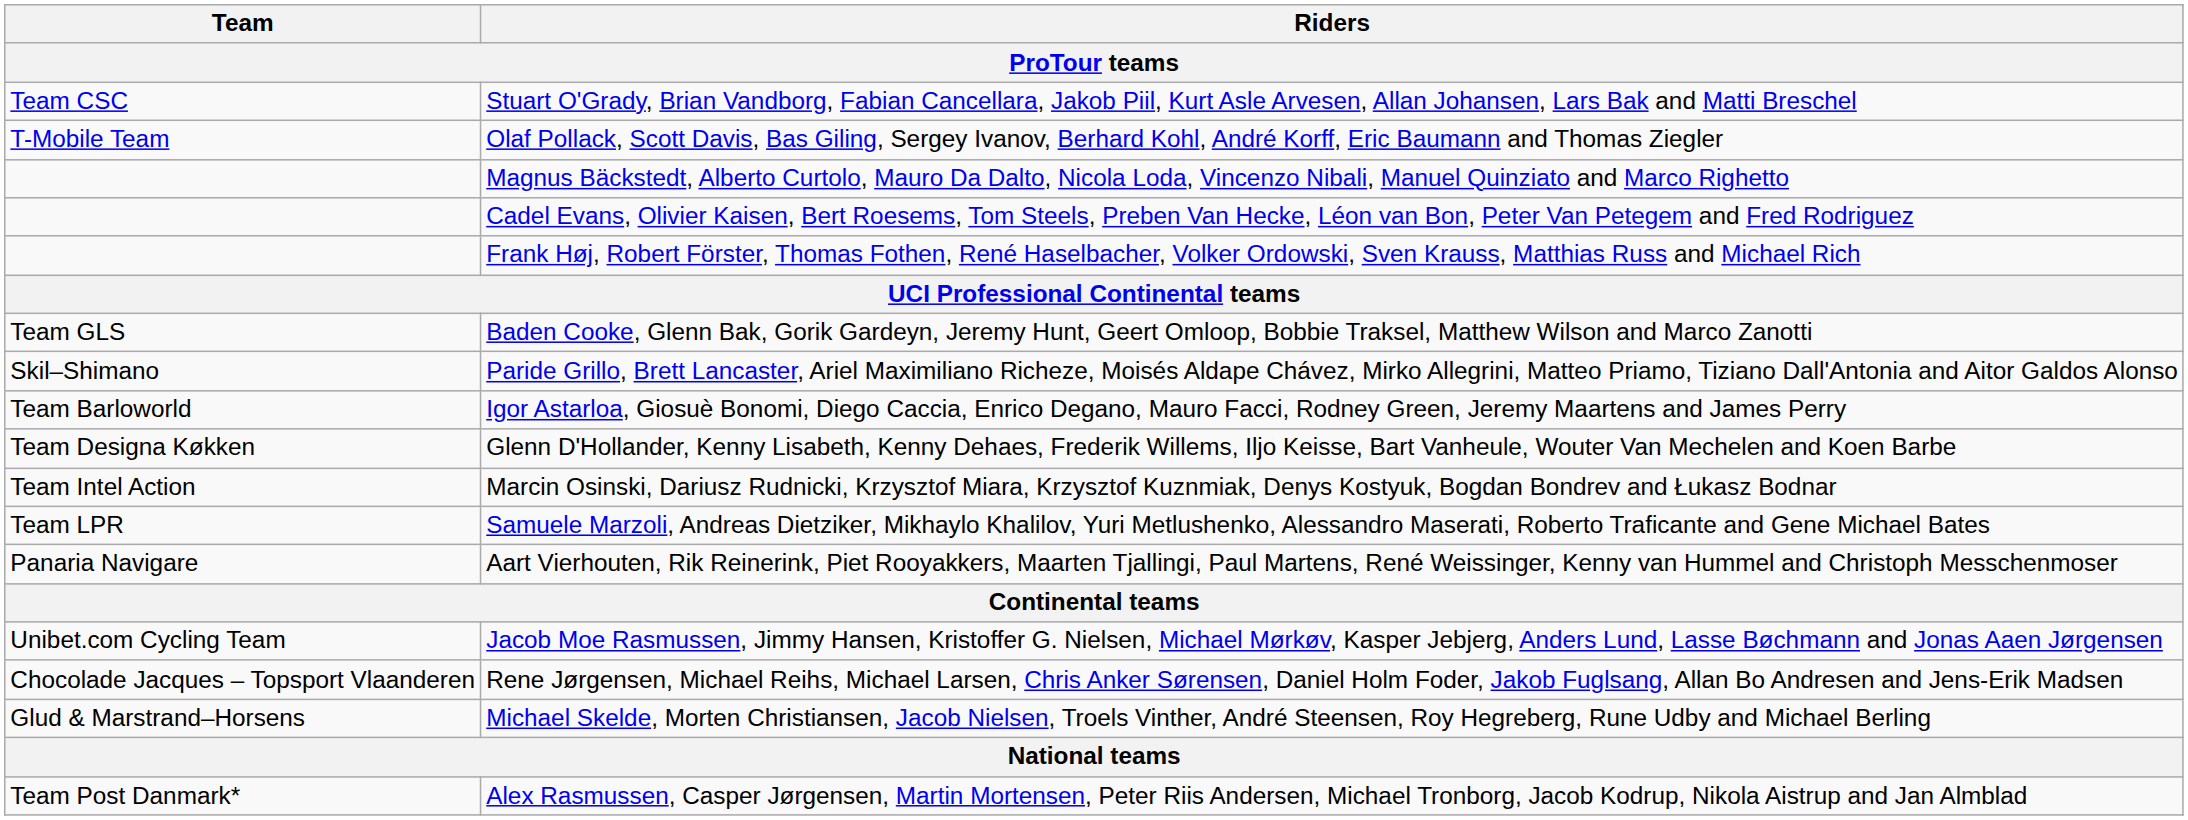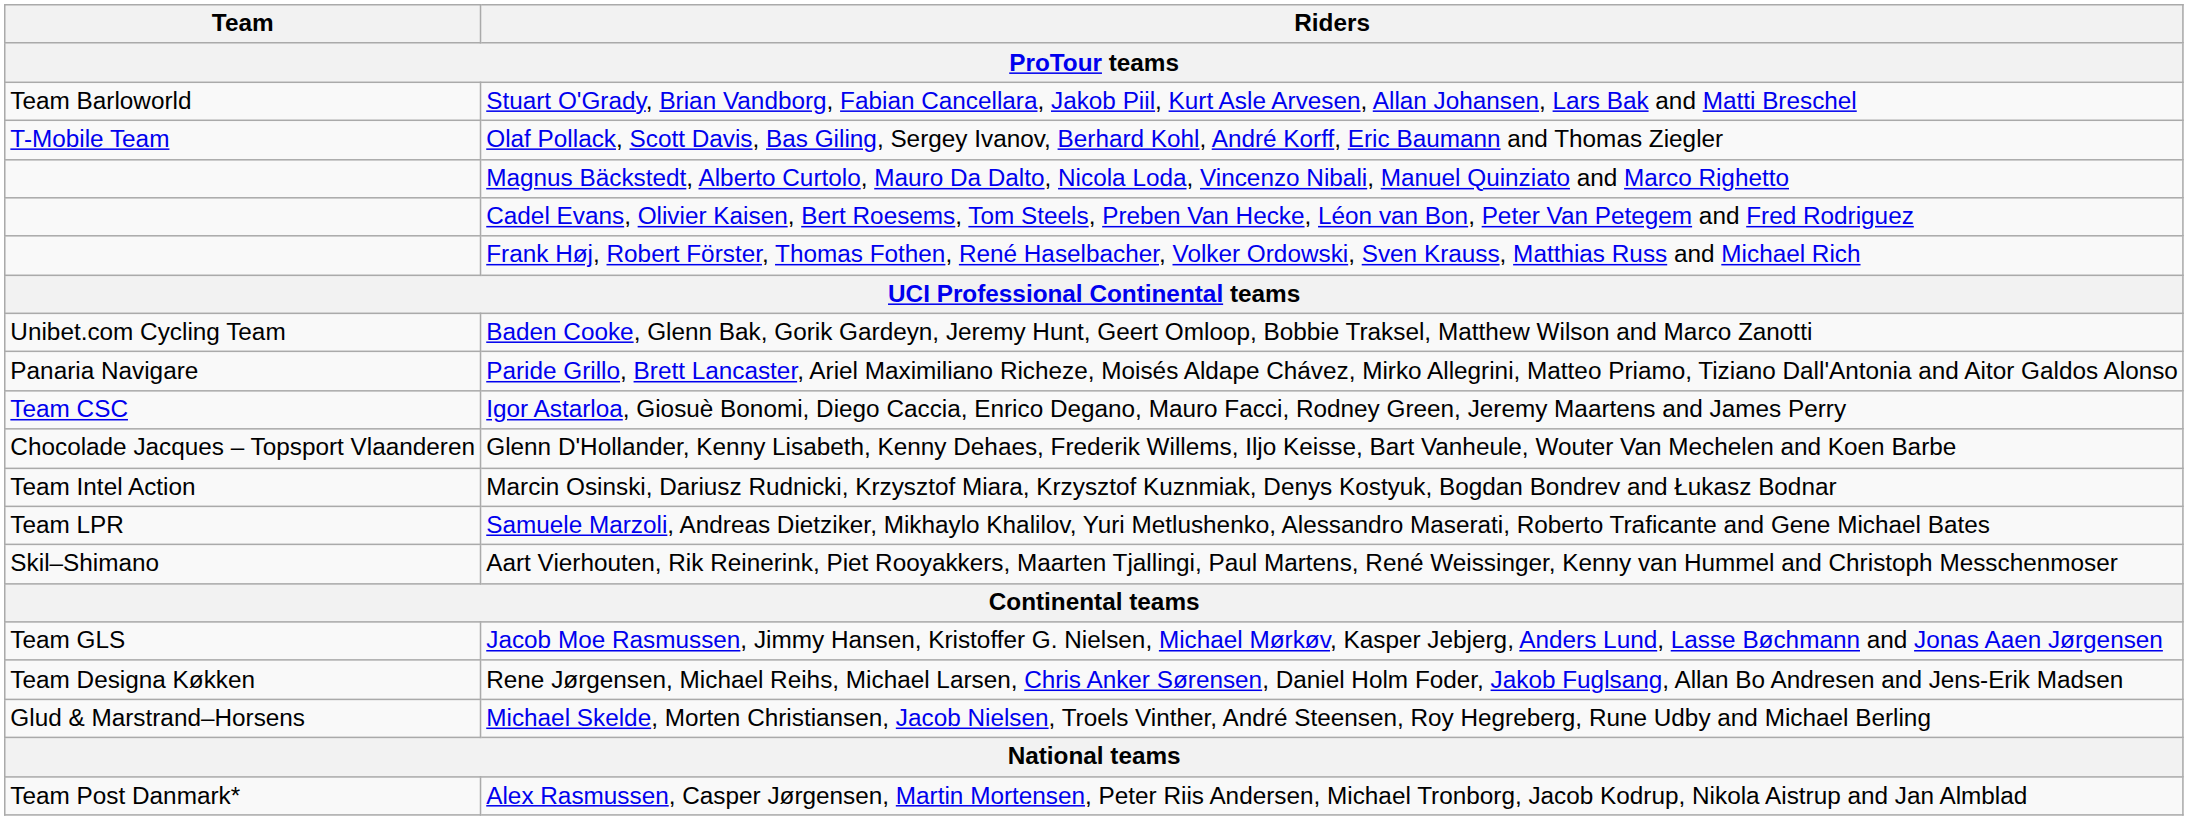(69, 100) Team CSC -> (101, 100) Team Barloworld
(68, 332) Team GLS -> (148, 332) Unibet.com Cycling Team
(85, 370) Skil–Shimano -> (104, 370) Panaria Navigare
(101, 409) Team Barloworld -> (69, 409) Team CSC
(133, 448) Team Designa Køkken -> (243, 448) Chocolade Jacques – Topsport Vlaanderen
(104, 563) Panaria Navigare -> (85, 563) Skil–Shimano
(148, 640) Unibet.com Cycling Team -> (68, 640) Team GLS
(243, 679) Chocolade Jacques – Topsport Vlaanderen -> (133, 679) Team Designa Køkken
